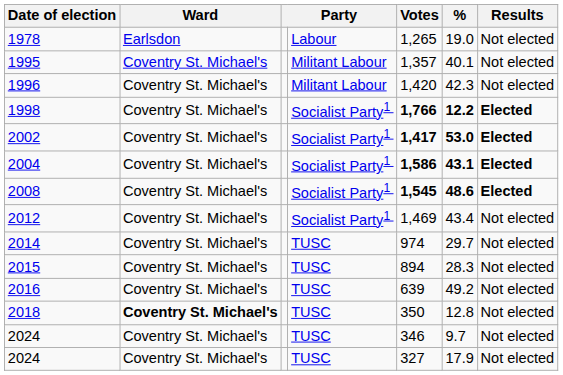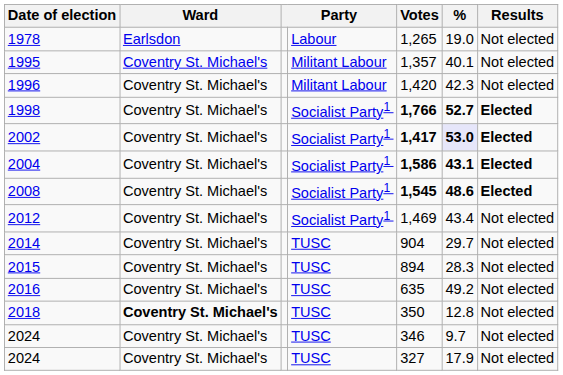(460, 110) 12.2 -> (460, 110) 52.7
(460, 137) no background -> (460, 137) lavender background
(412, 243) 974 -> (412, 243) 904
(412, 289) 639 -> (412, 289) 635
